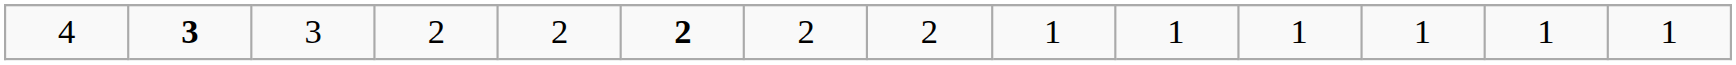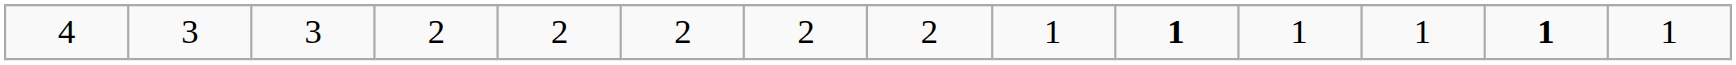(190, 31) bold -> (190, 31) normal
(683, 31) bold -> (683, 31) normal
(1176, 31) normal -> (1176, 31) bold
(1546, 31) normal -> (1546, 31) bold
